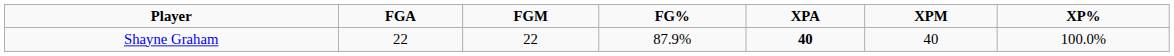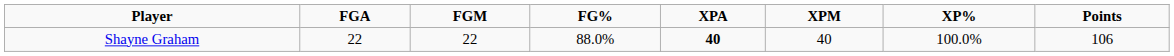+ column: (1102, 16)
(672, 39) 87.9% -> (595, 39) 88.0%
